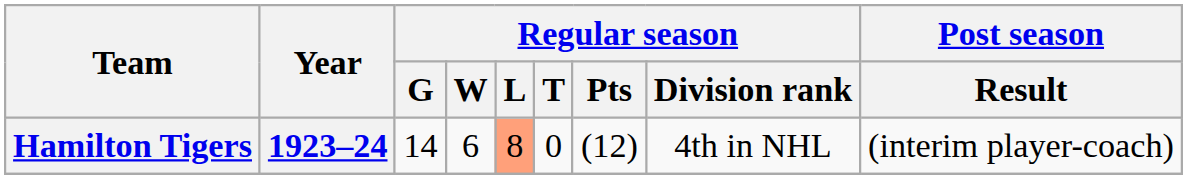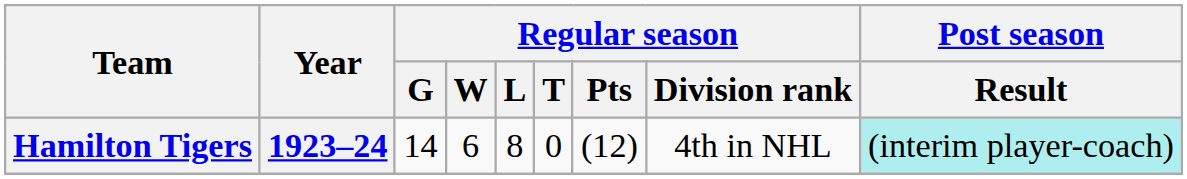(515, 145) lightsalmon background -> (515, 145) no background
(1021, 145) no background -> (1021, 145) paleturquoise background
